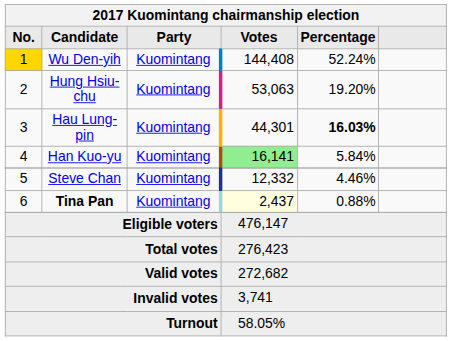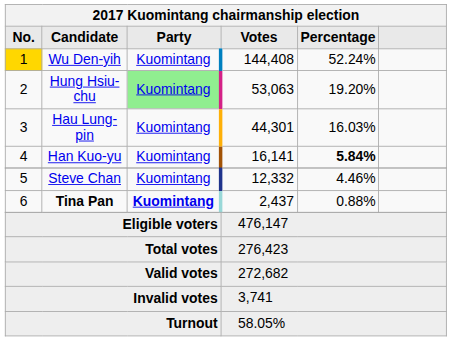(173, 89) no background -> (173, 89) lightgreen background
(352, 127) bold -> (352, 127) normal
(273, 157) lightgreen background -> (273, 157) no background
(356, 157) normal -> (356, 157) bold
(173, 201) normal -> (173, 201) bold
(277, 201) lightyellow background -> (277, 201) no background
